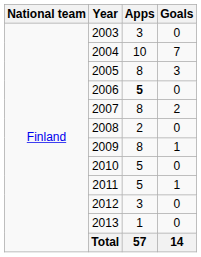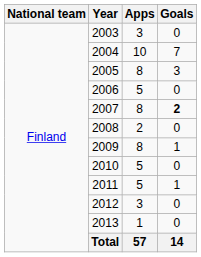(140, 90) bold -> (140, 90) normal
(177, 109) normal -> (177, 109) bold
